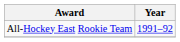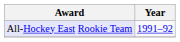(70, 28) no background -> (70, 28) lavender background
